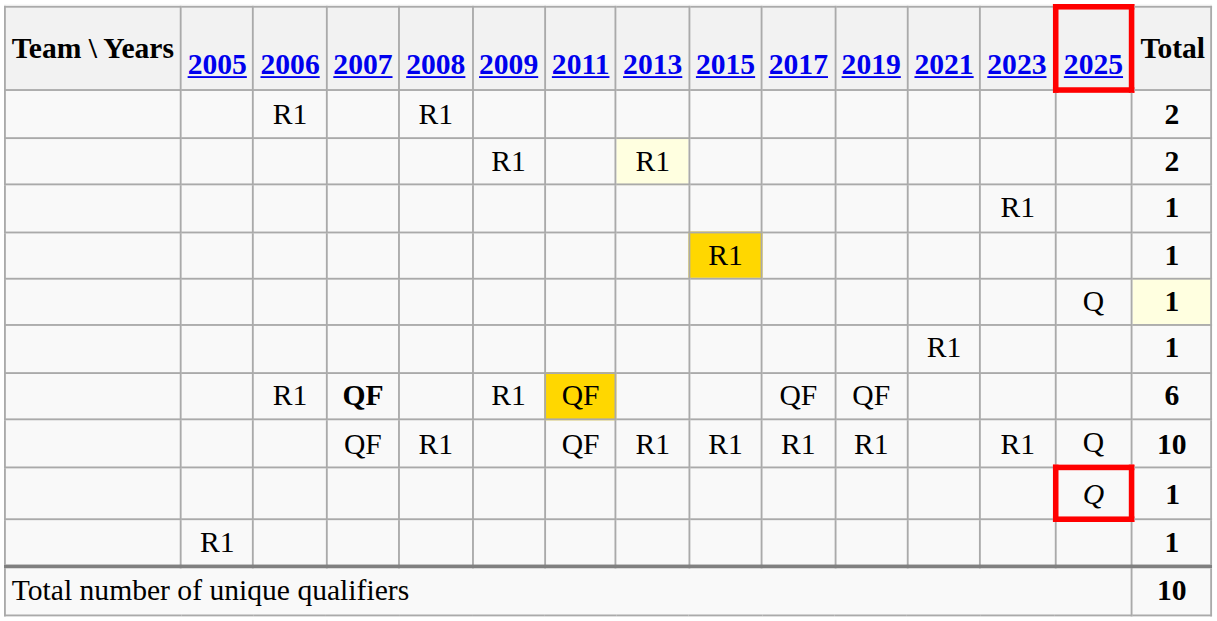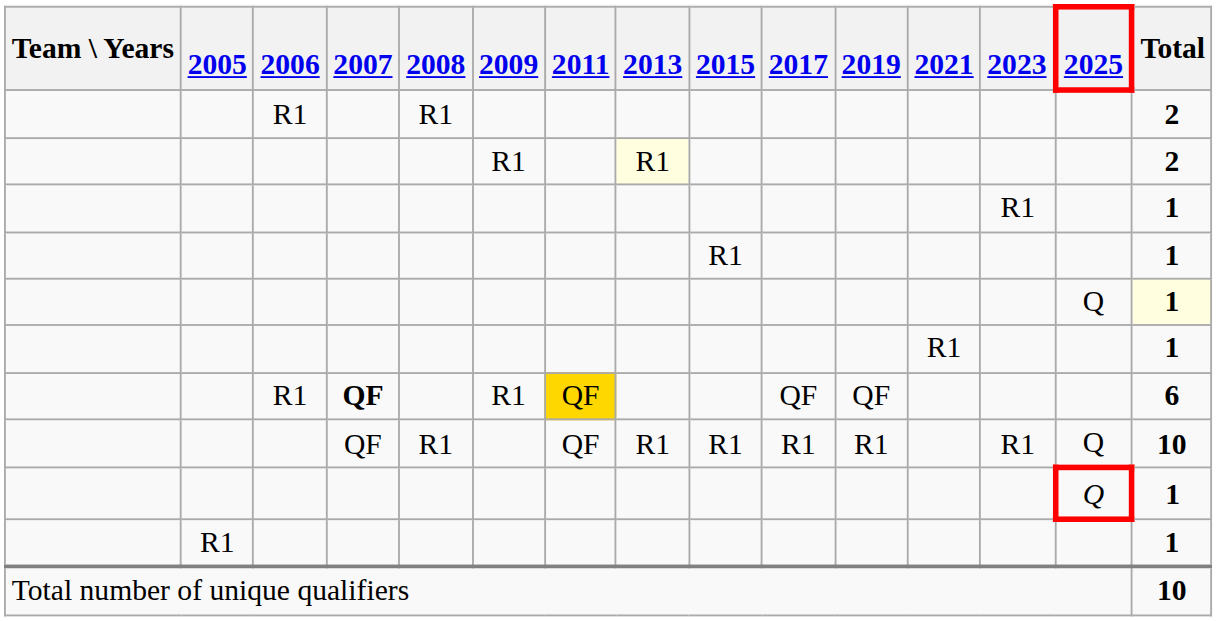(726, 254) gold background -> (726, 254) no background
